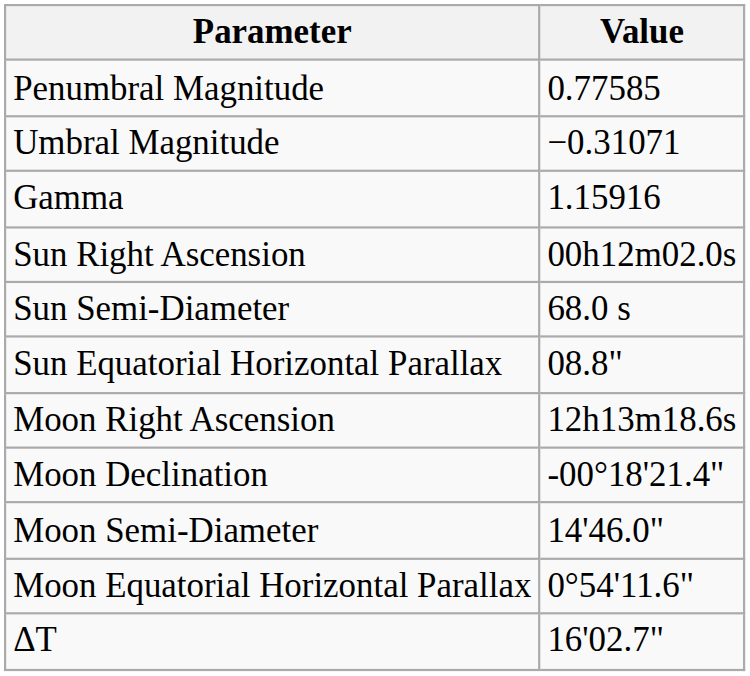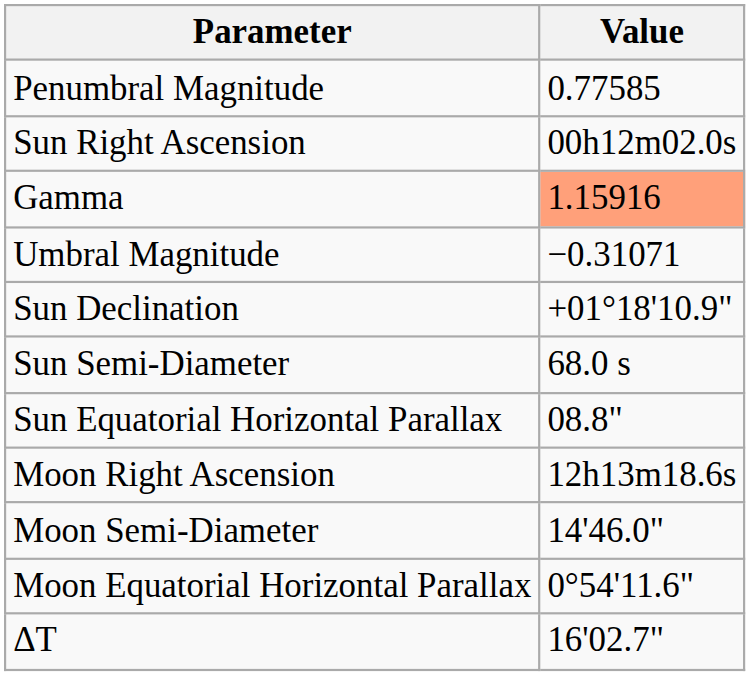rows swapped: (146, 142) <-> (159, 253)
(604, 198) no background -> (604, 198) lightsalmon background
+ row: (126, 308)
- row: (141, 474)
